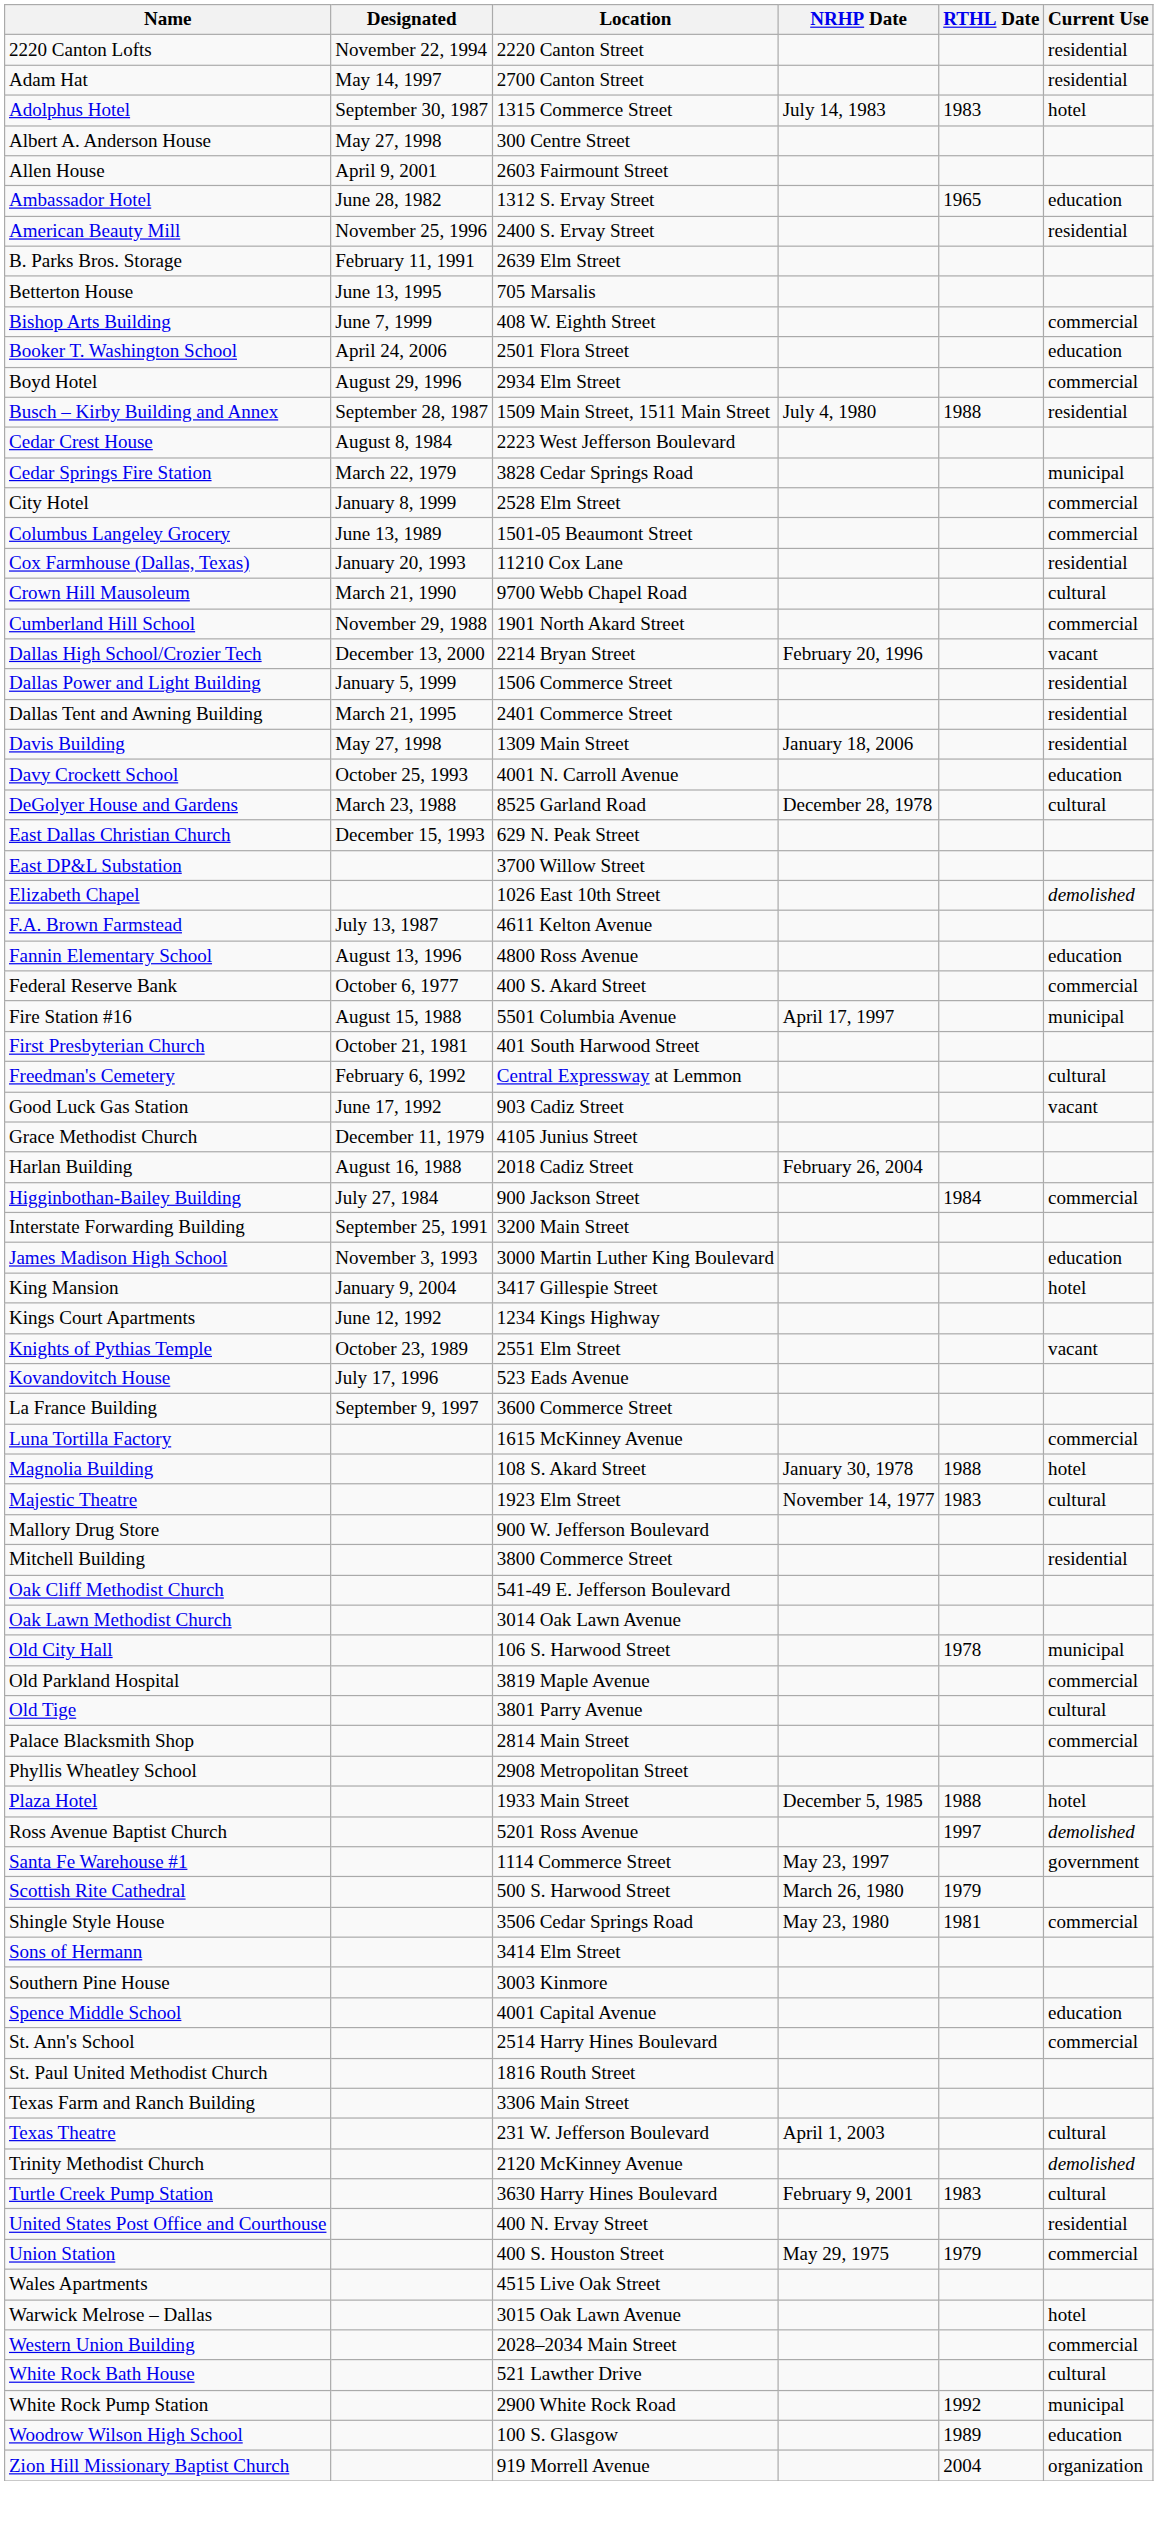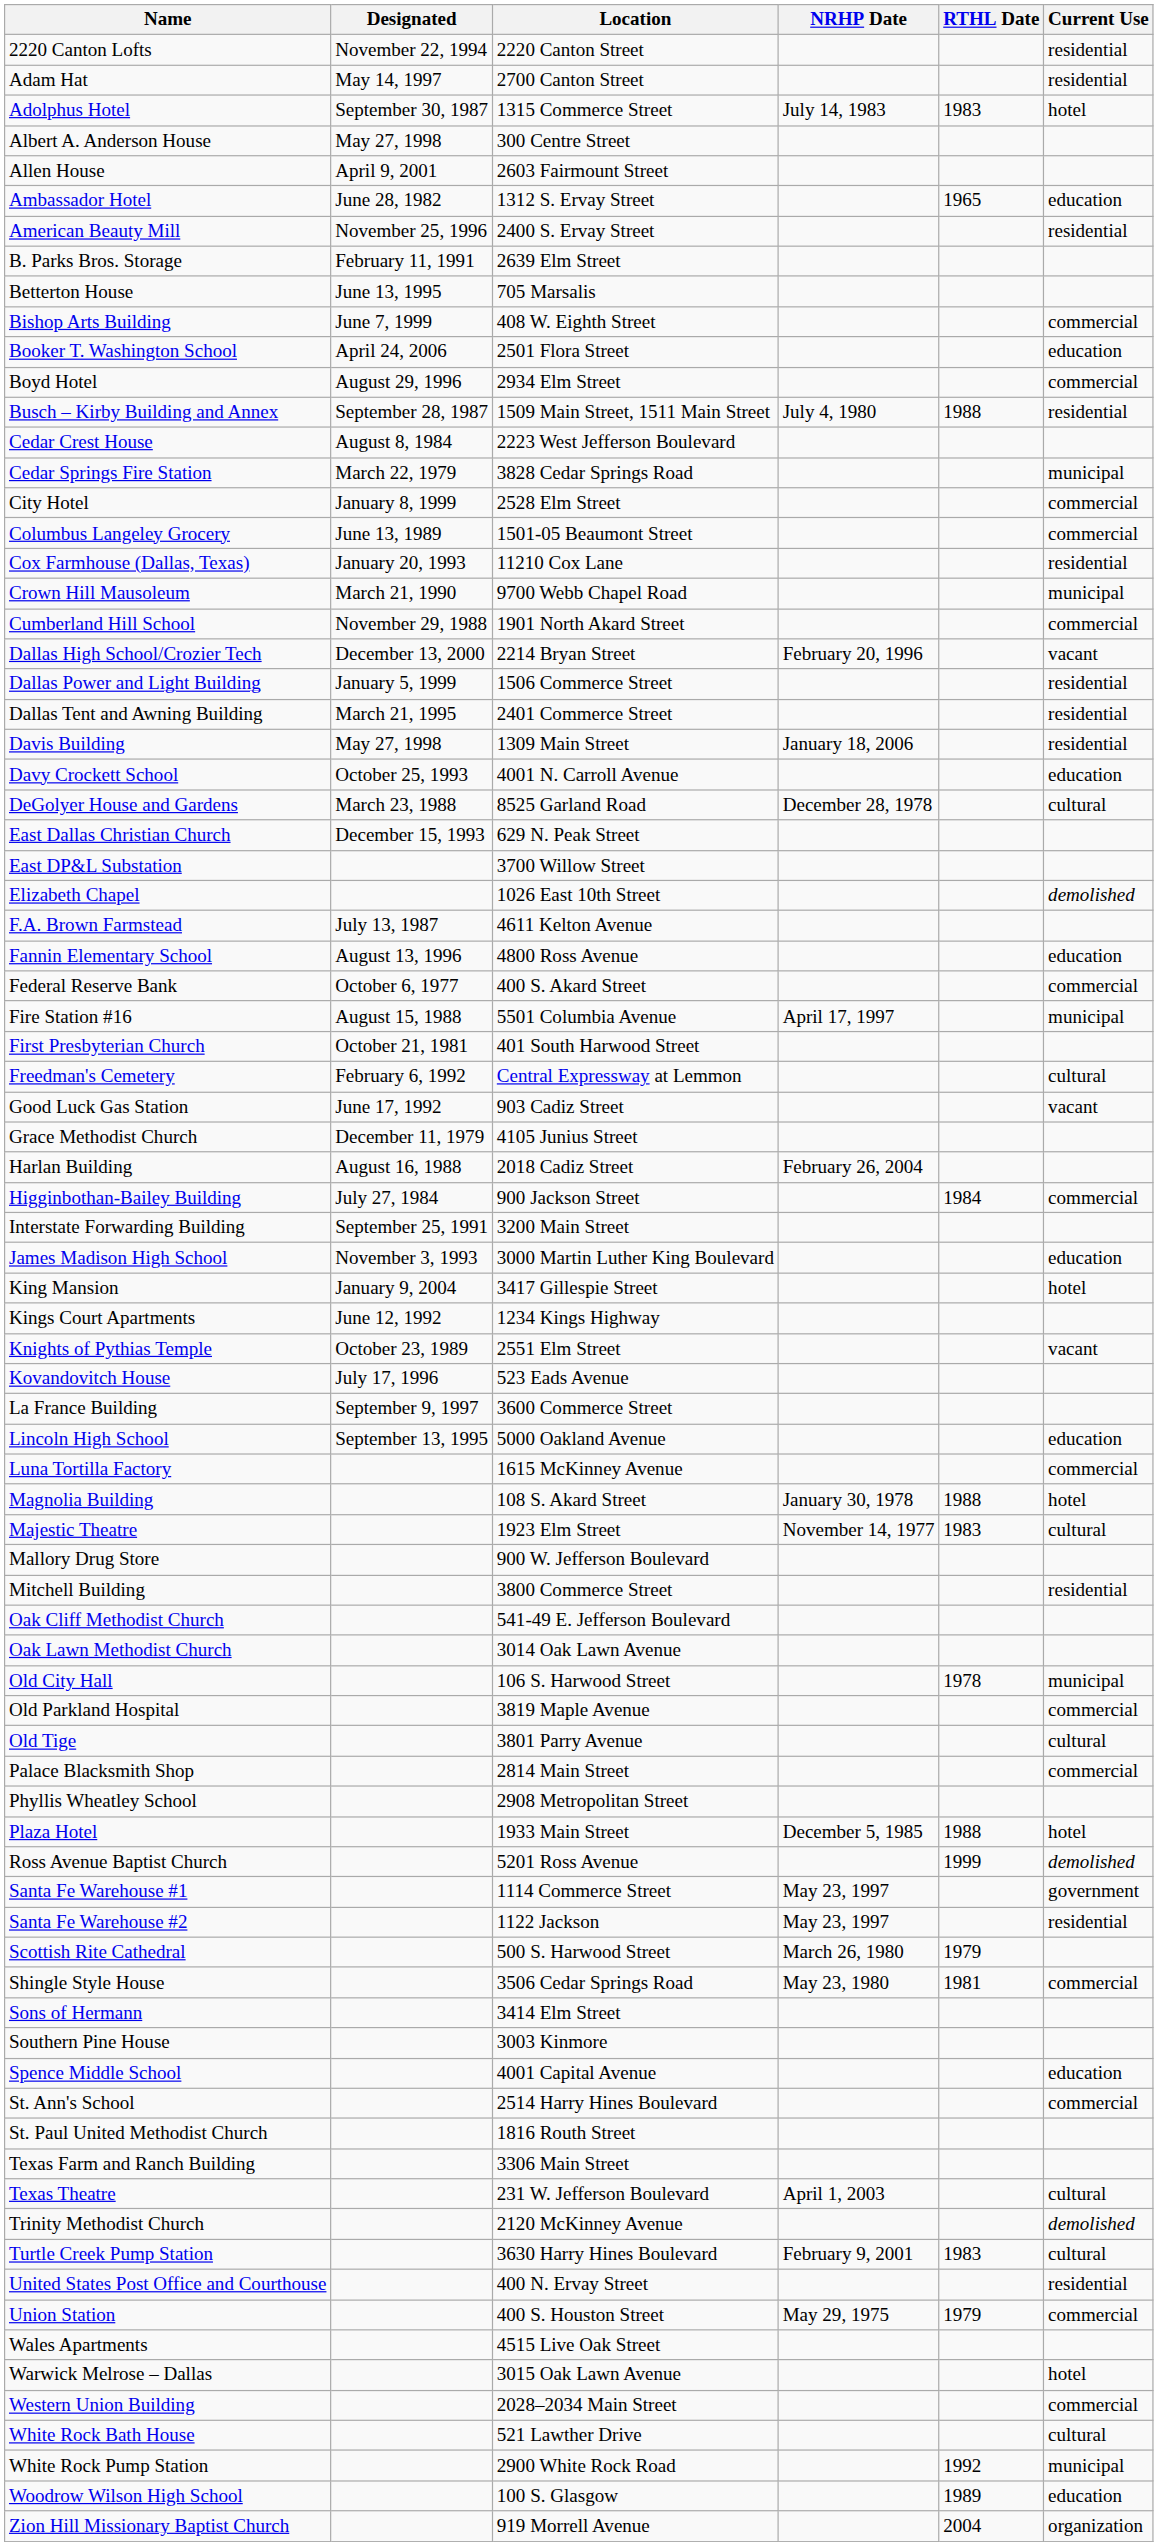(1077, 593) cultural -> (1086, 593) municipal
+ row: (89, 1438)
(962, 1831) 1997 -> (962, 1861) 1999
+ row: (98, 1921)
